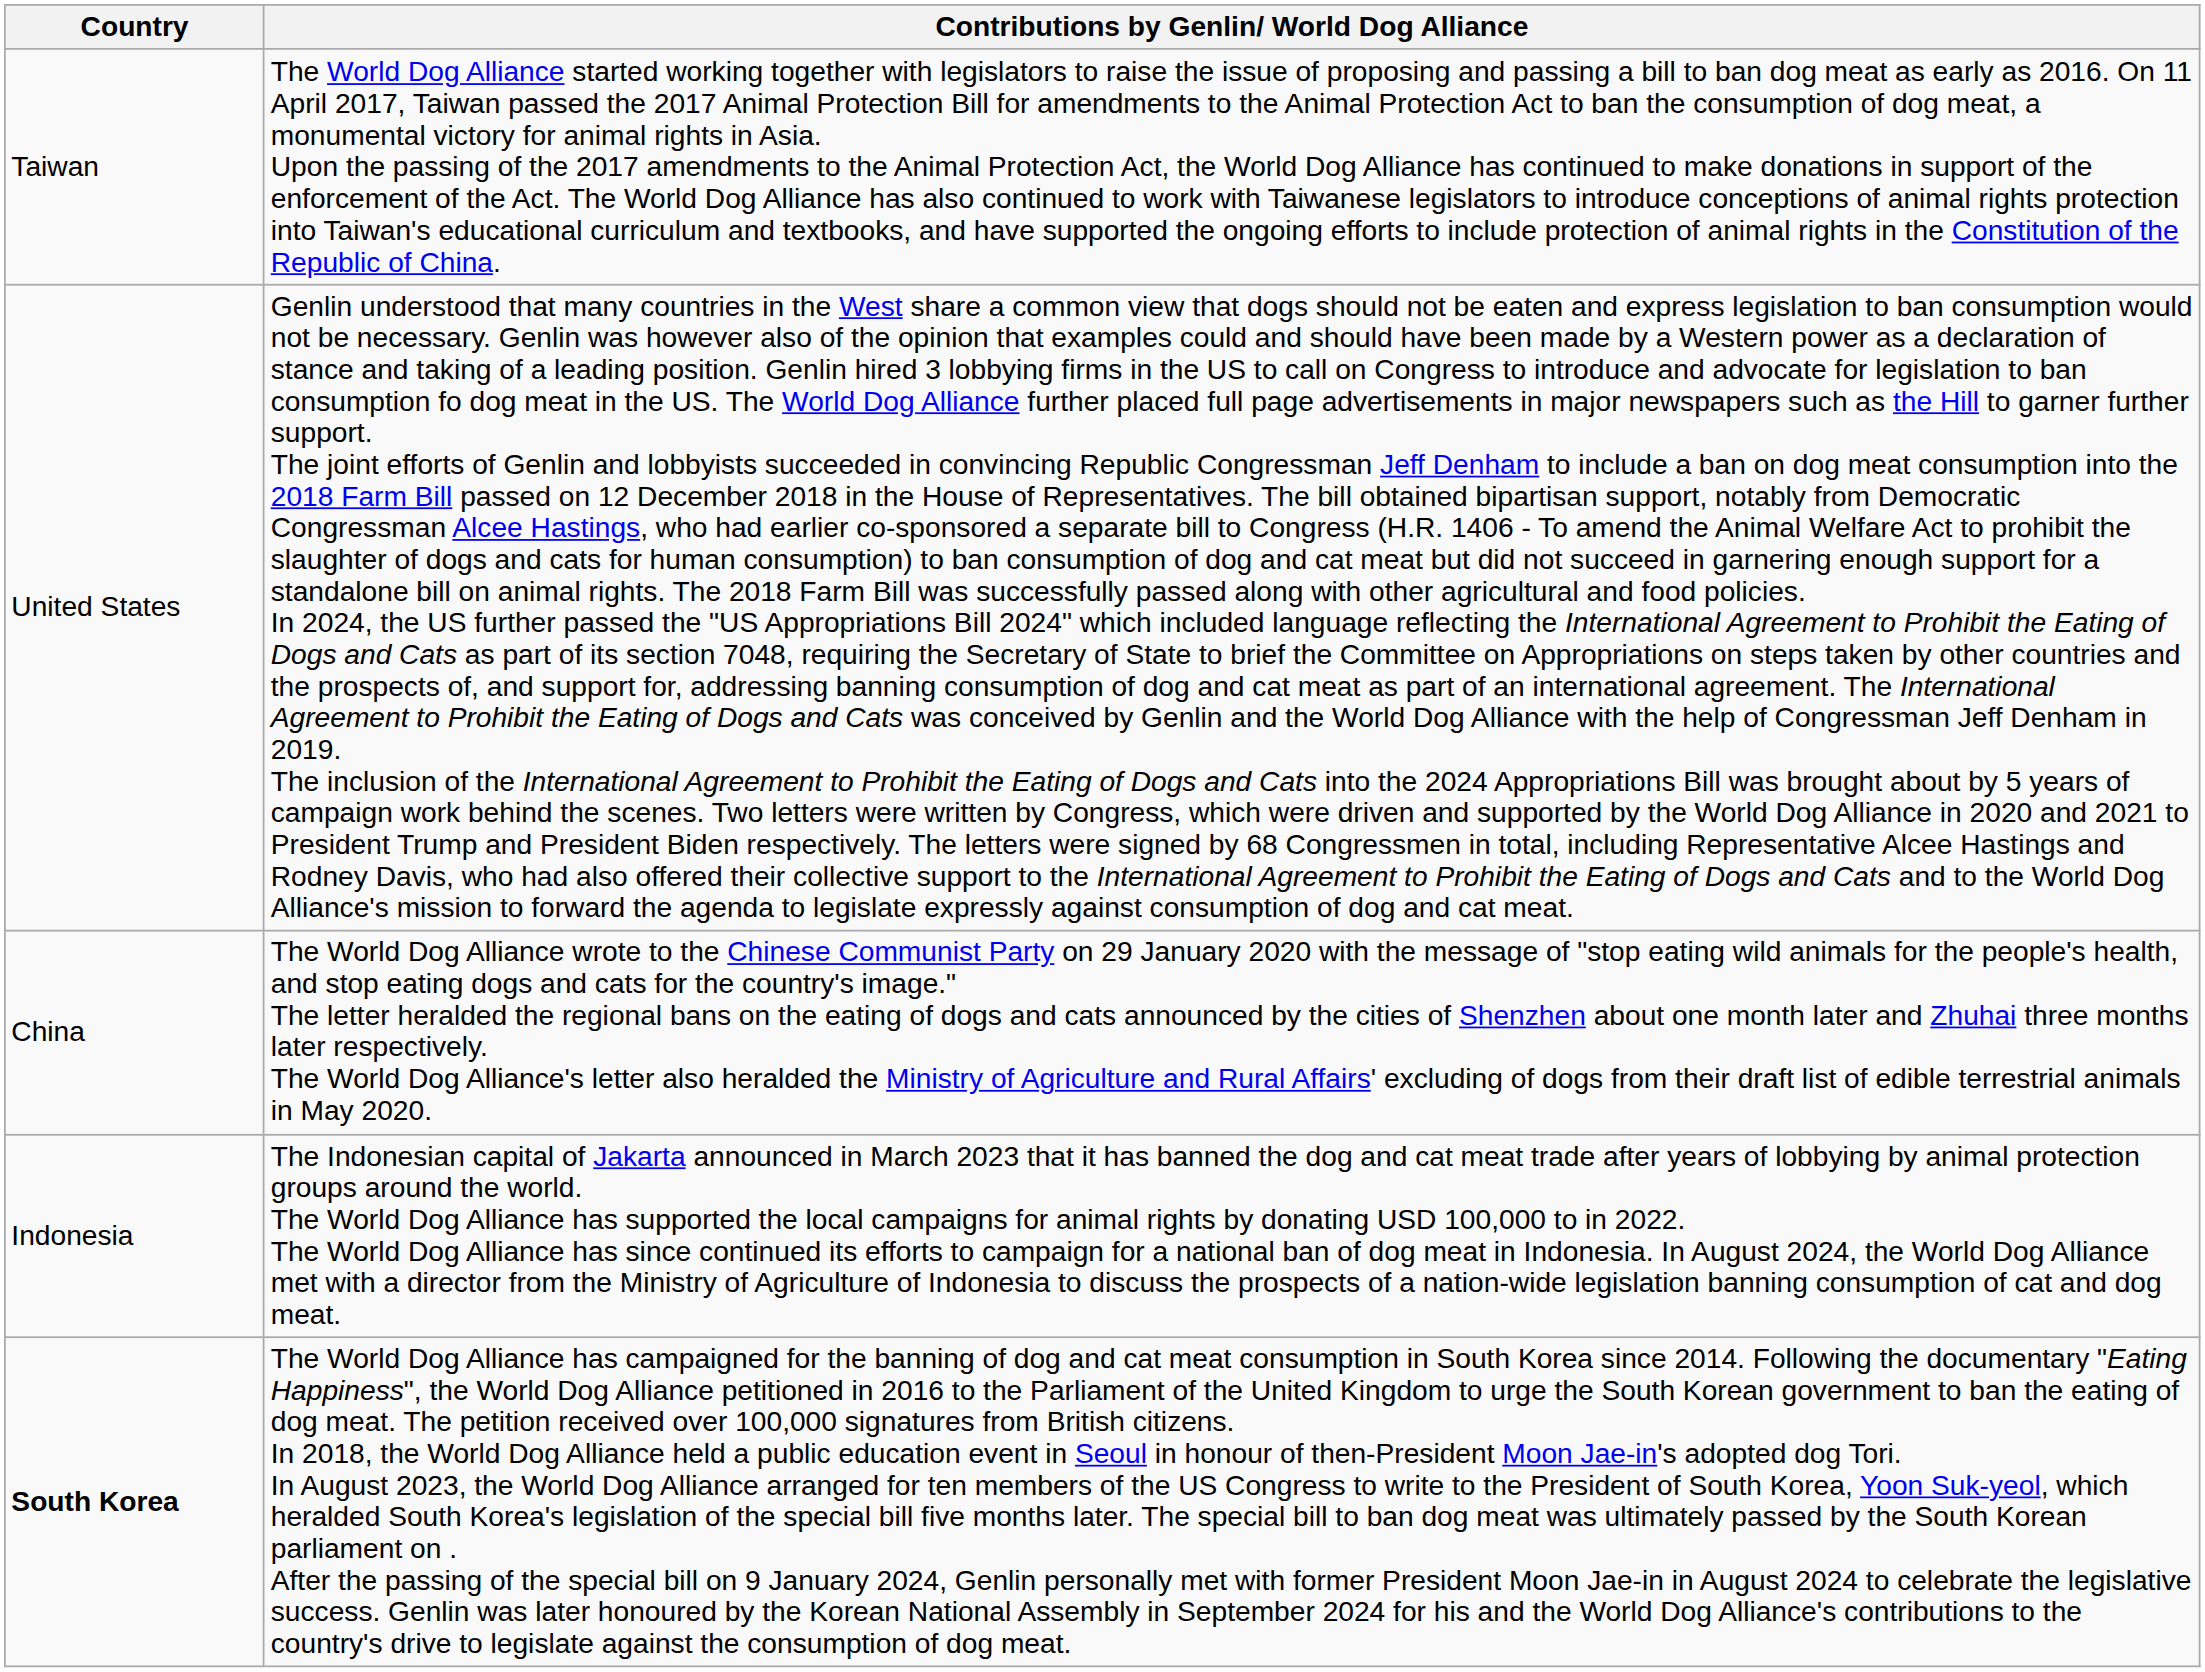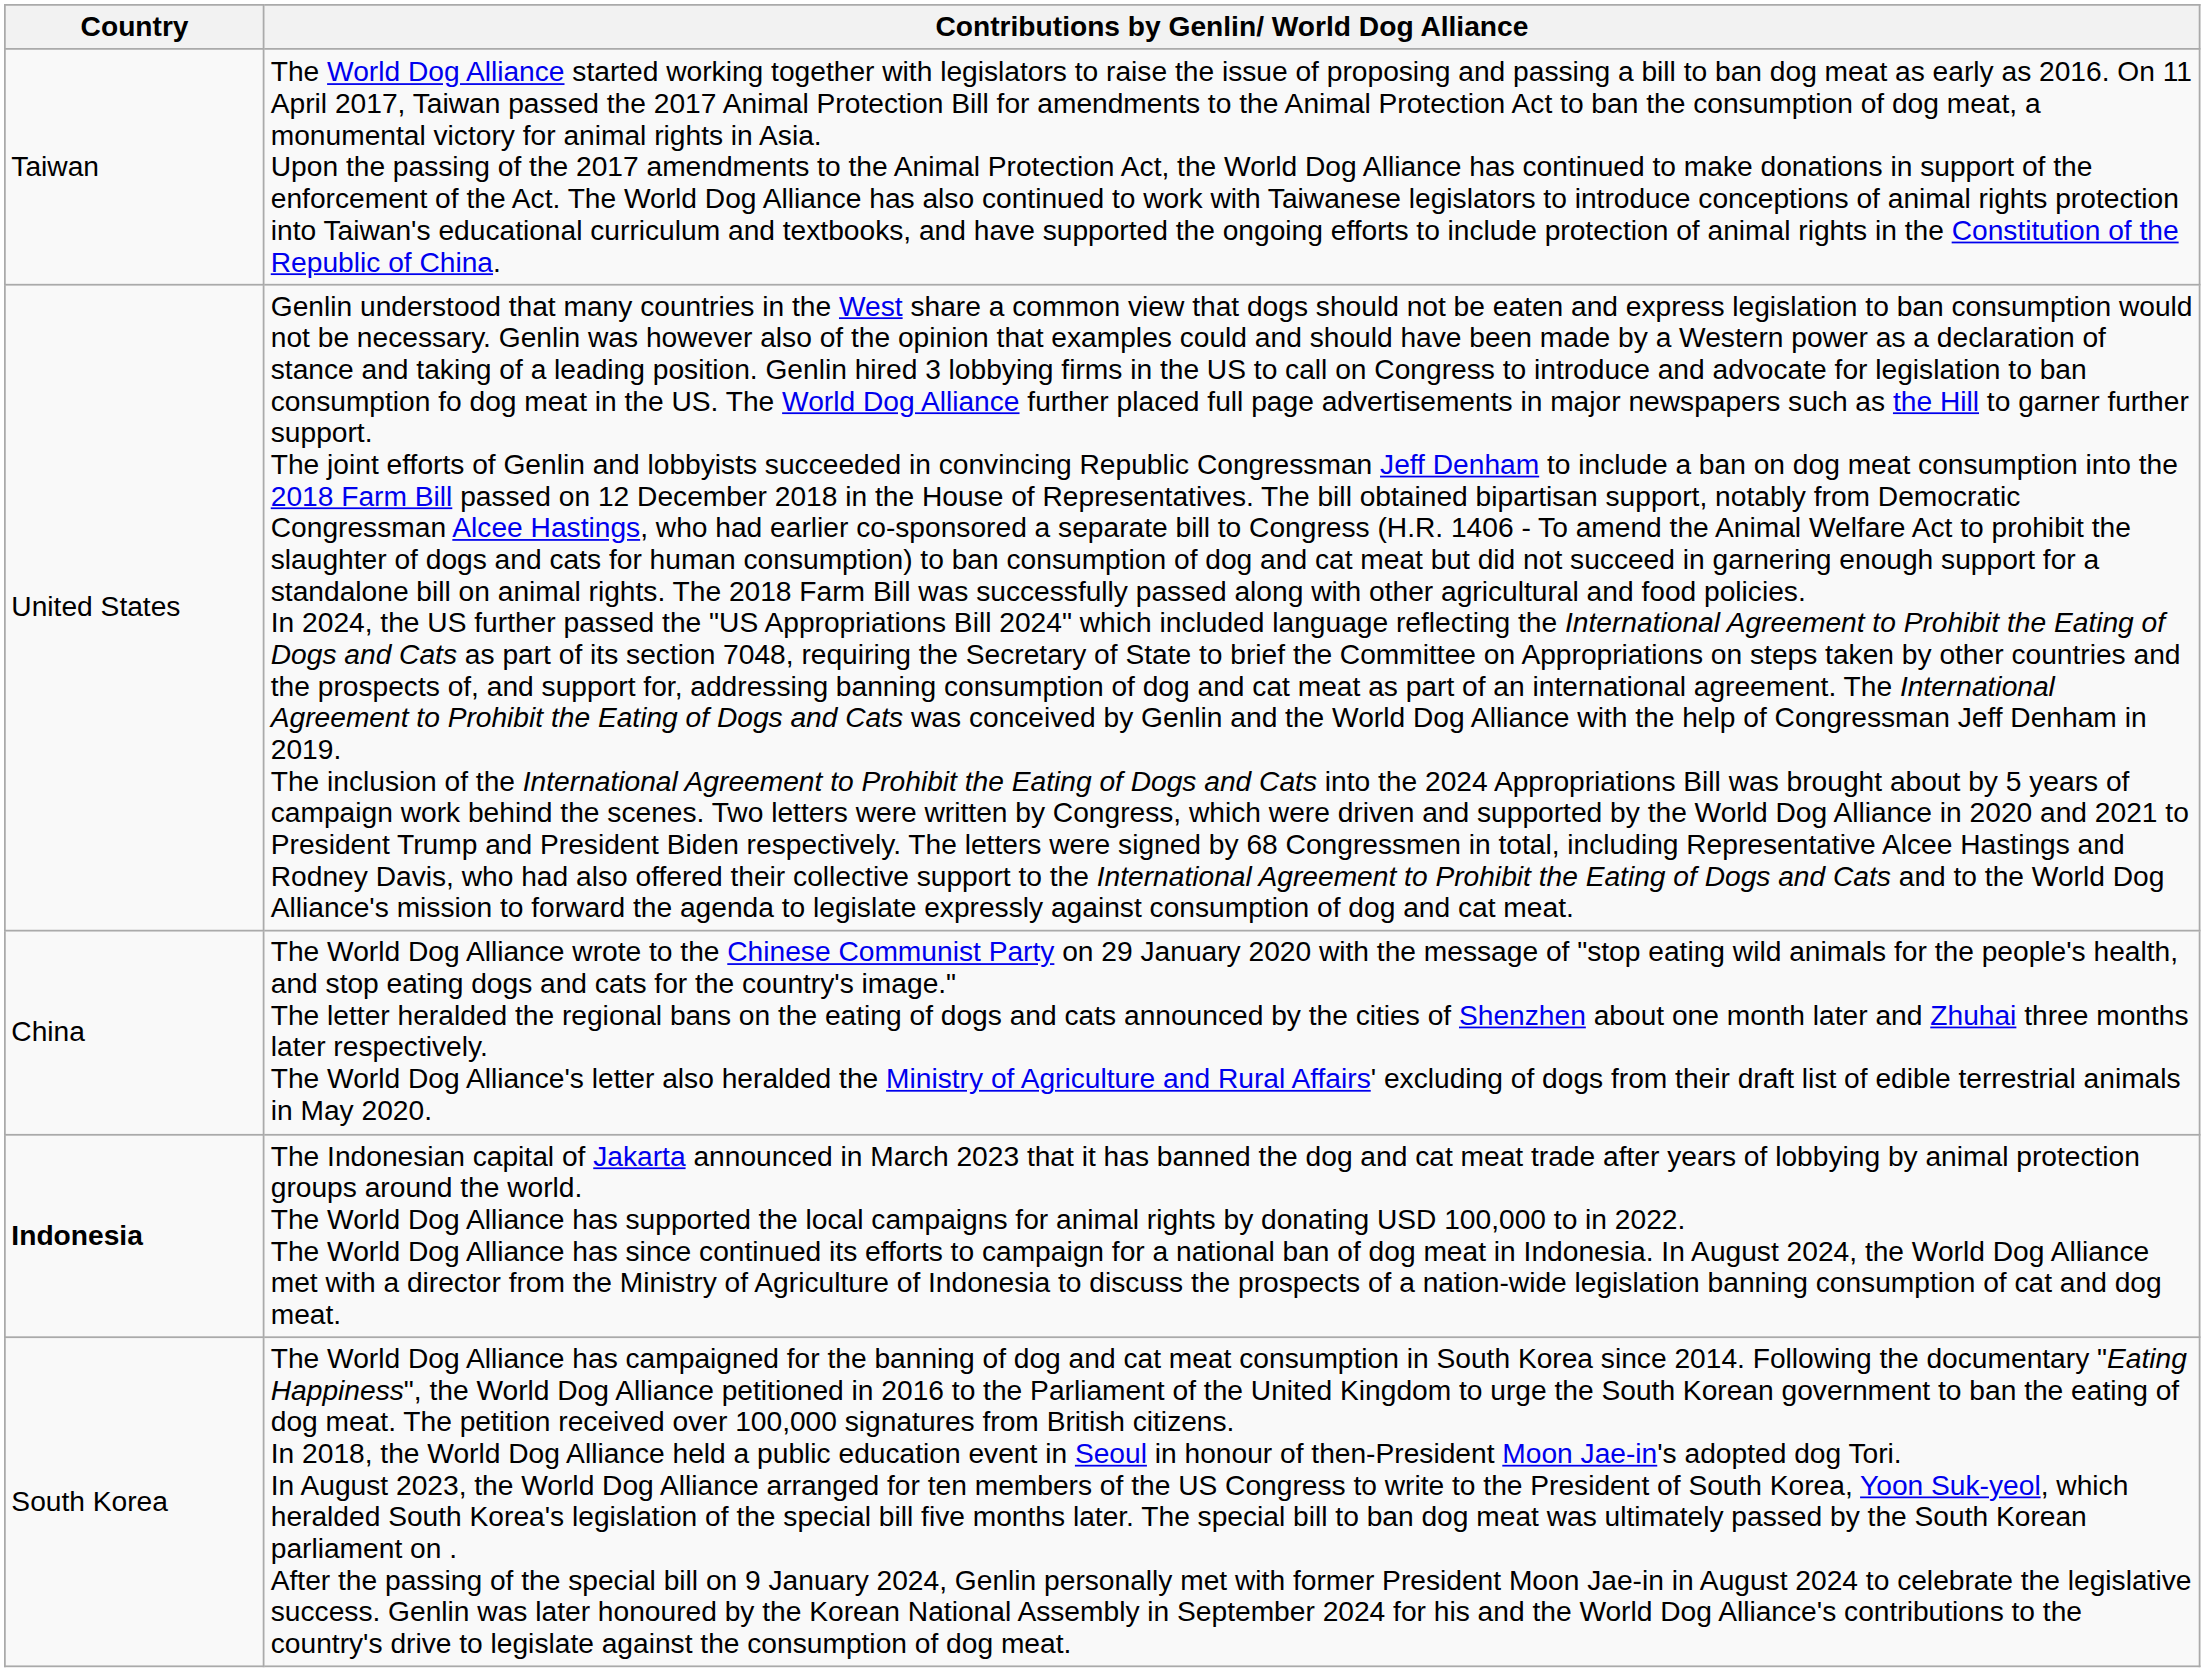(72, 1235) normal -> (77, 1235) bold
(95, 1501) bold -> (90, 1501) normal
